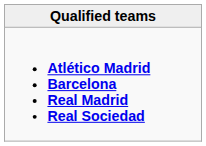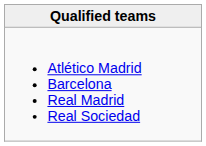(103, 93) bold -> (103, 93) normal
